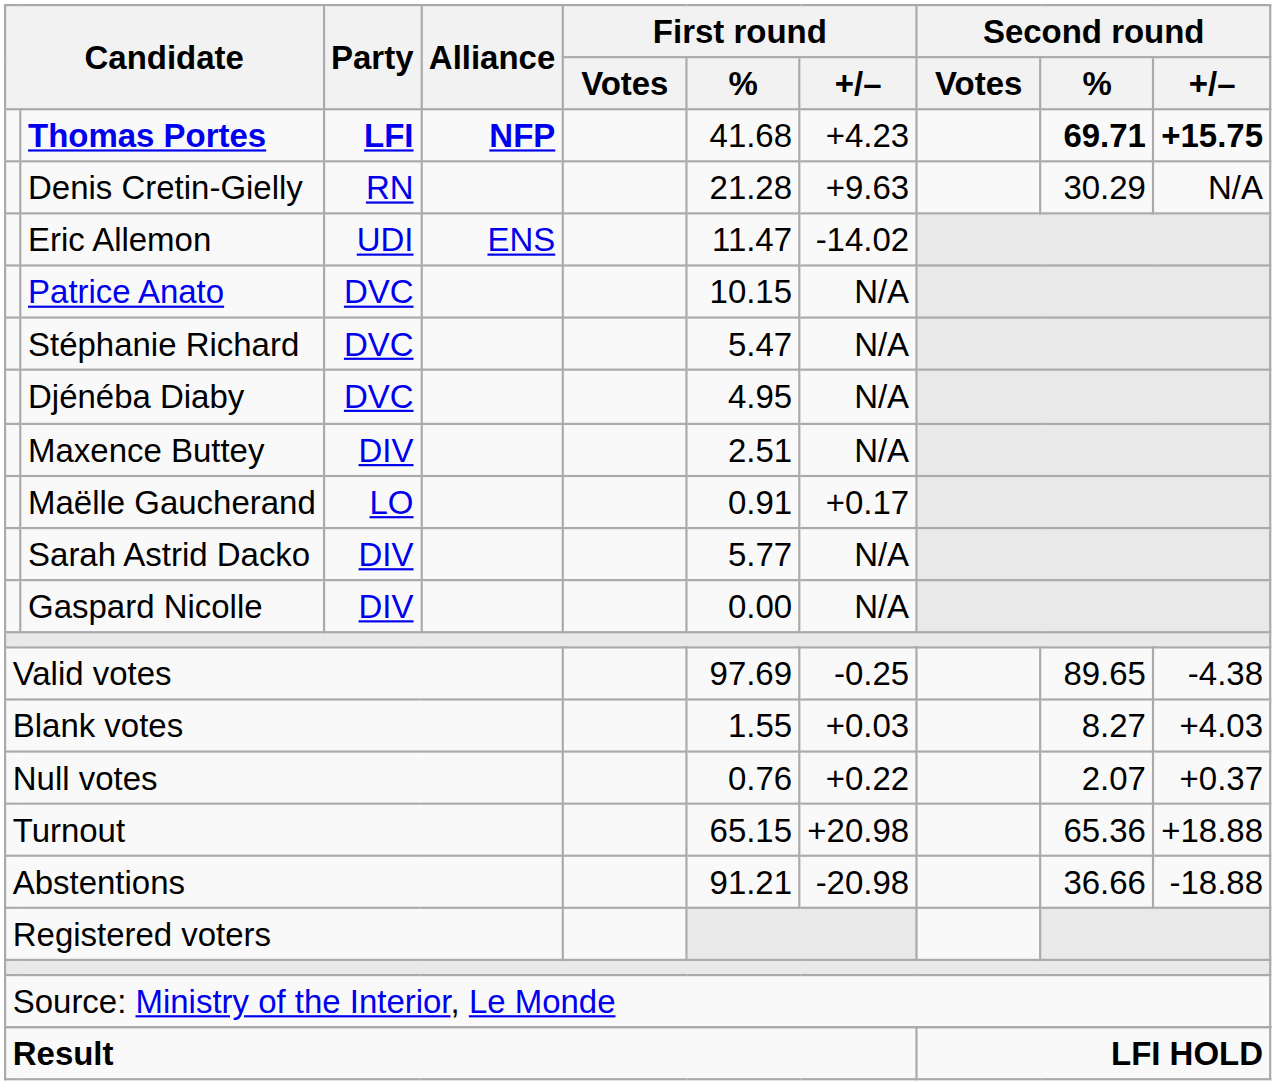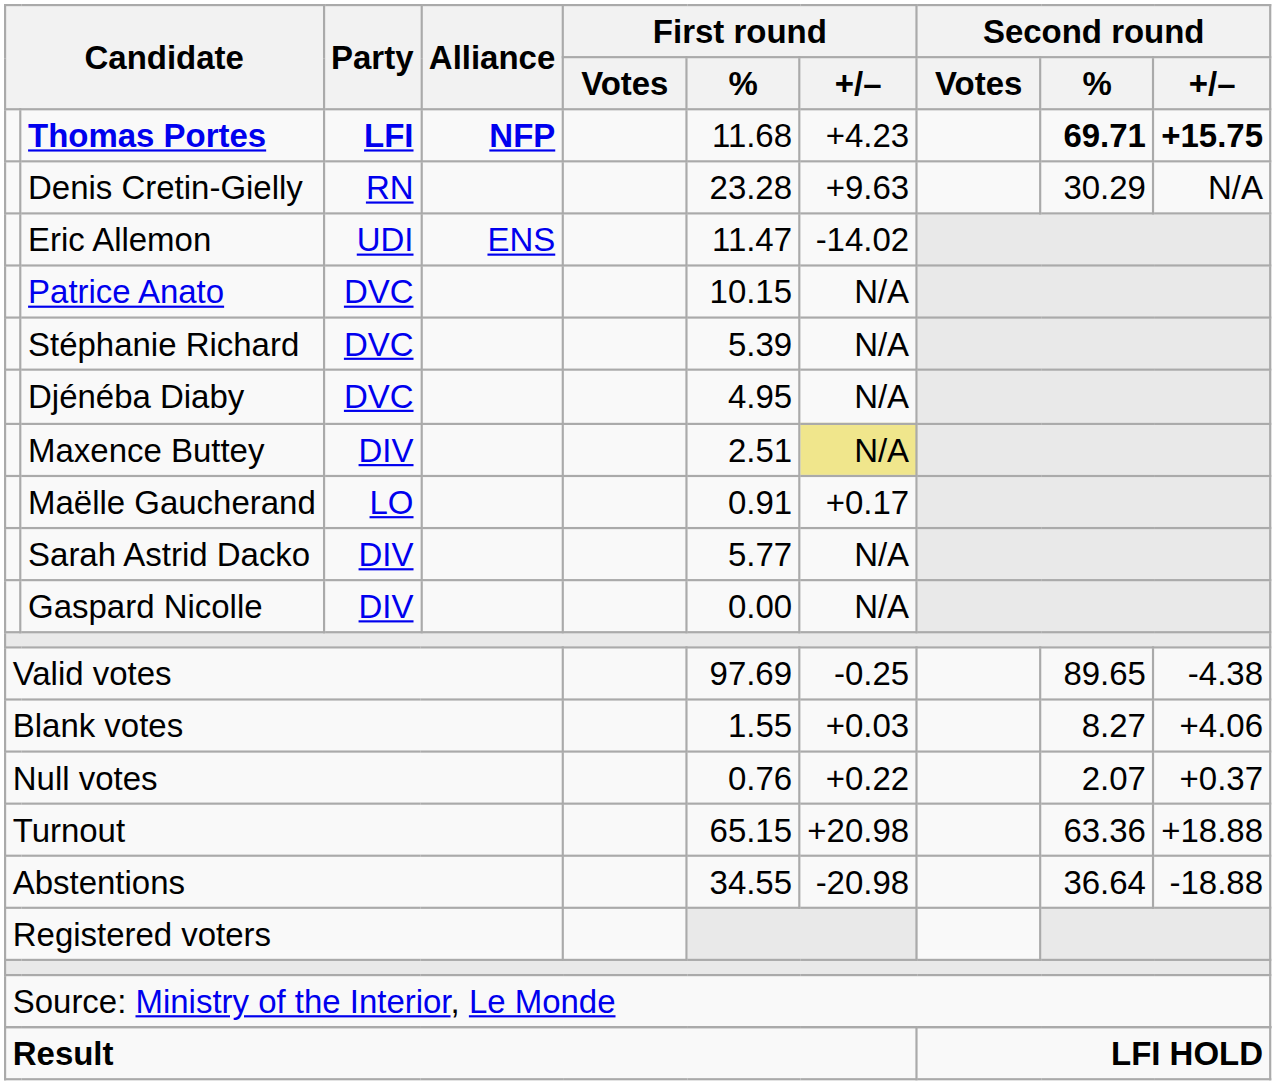(751, 136) 41.68 -> (752, 136) 11.68
(751, 188) 21.28 -> (751, 188) 23.28
(760, 345) 5.47 -> (760, 345) 5.39
(882, 449) no background -> (882, 449) khaki background
(1221, 726) +4.03 -> (1221, 726) +4.06
(1105, 830) 65.36 -> (1105, 830) 63.36
(751, 882) 91.21 -> (751, 882) 34.55
(1105, 882) 36.66 -> (1105, 882) 36.64
